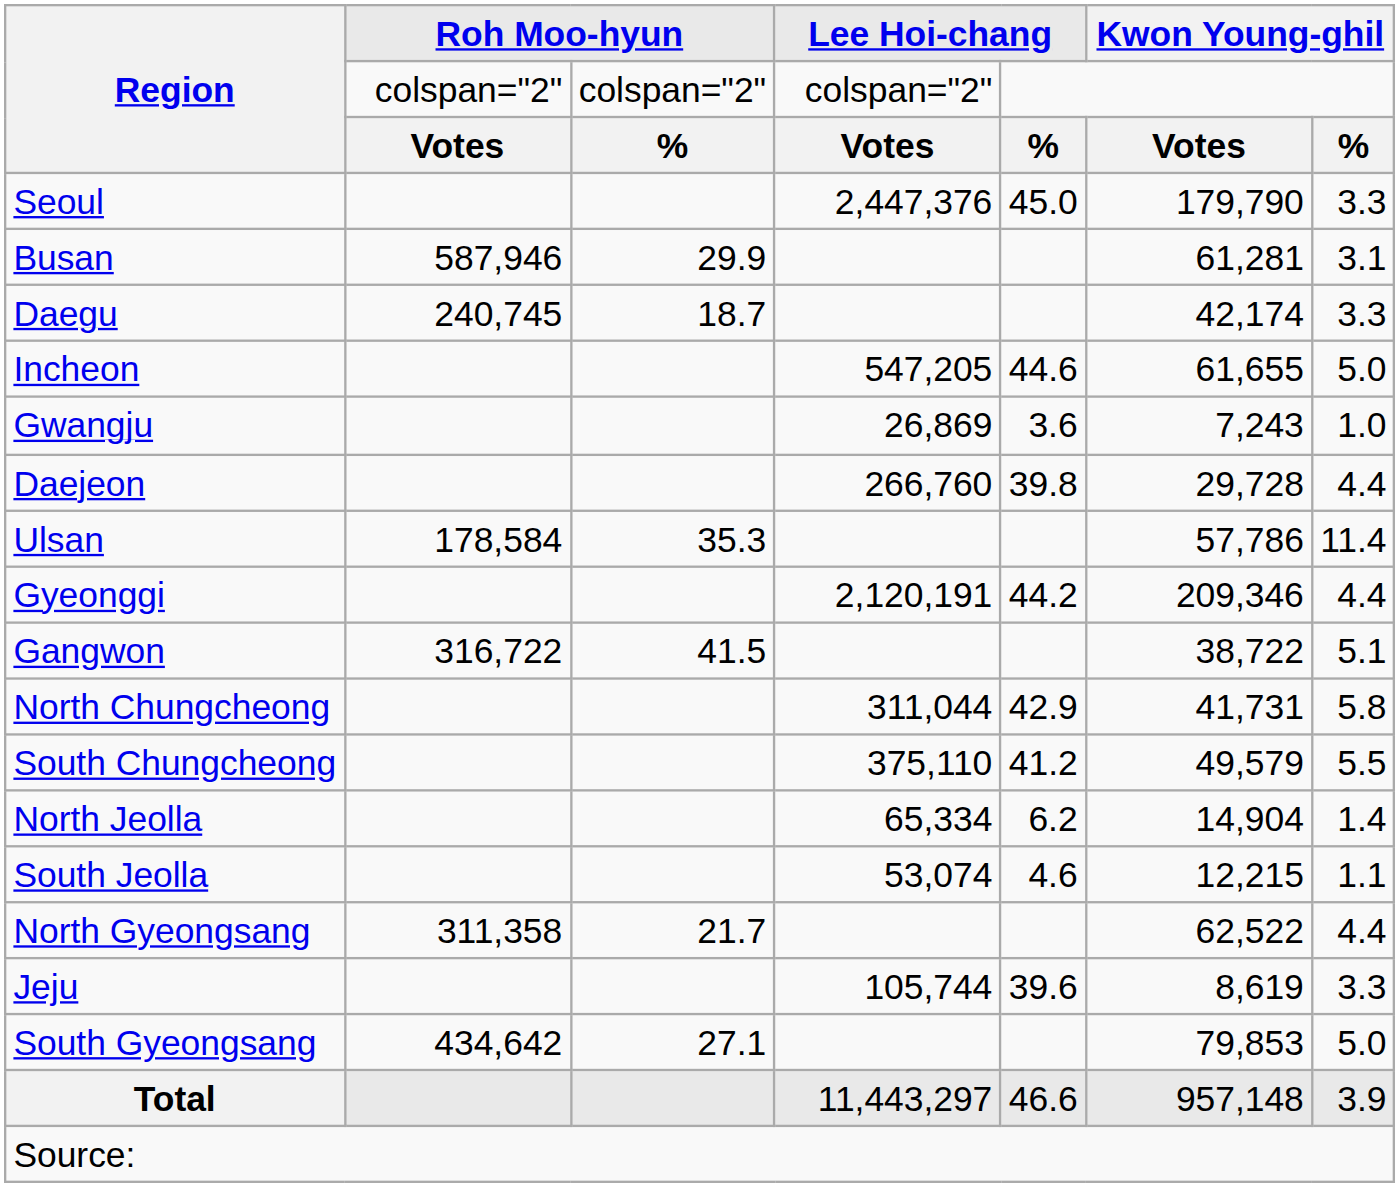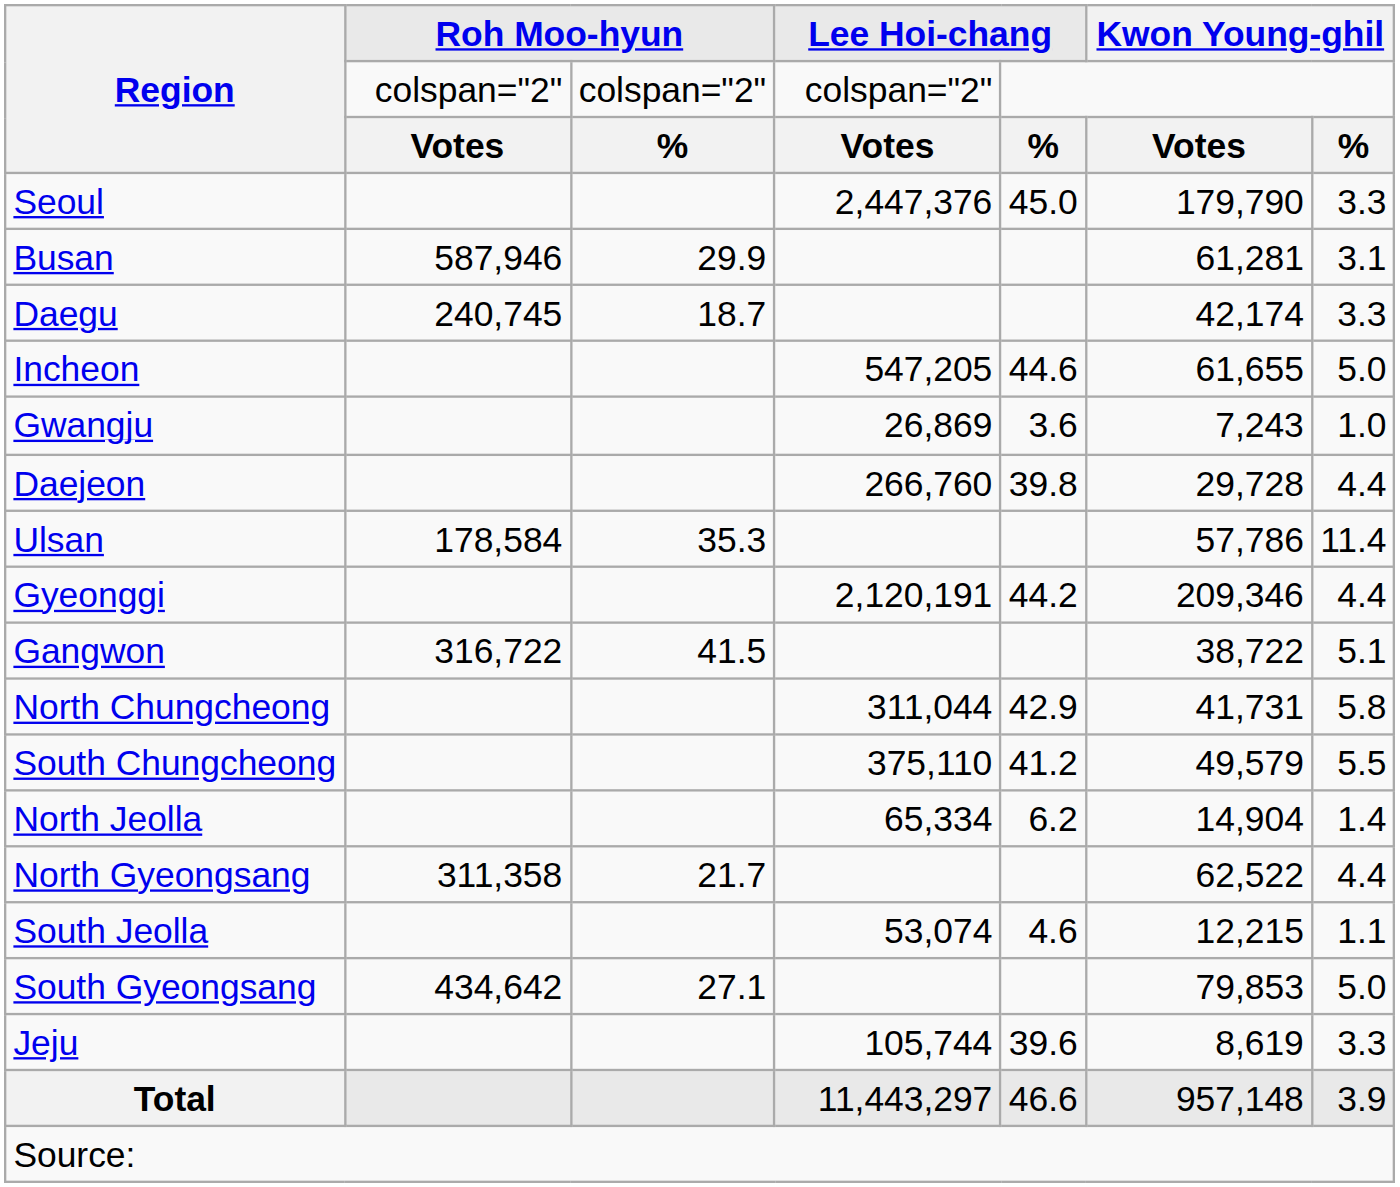rows swapped: (111, 874) <-> (162, 930)
rows swapped: (165, 1043) <-> (46, 987)
